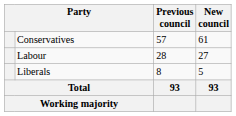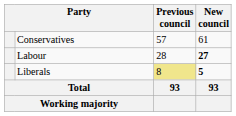(203, 55) normal -> (203, 55) bold
(159, 71) no background -> (159, 71) khaki background
(201, 71) normal -> (201, 71) bold
